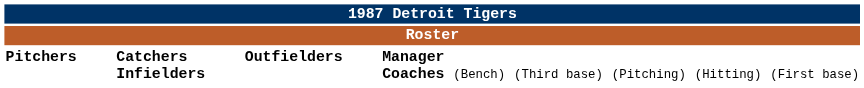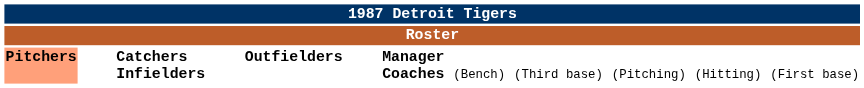(41, 57) no background -> (41, 57) lightsalmon background
